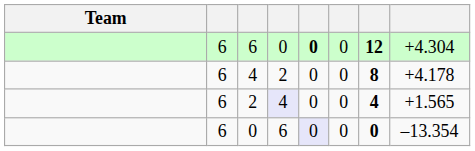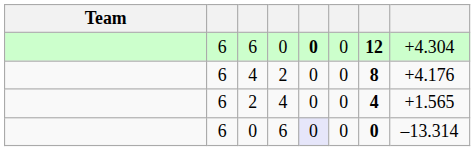(429, 74) +4.178 -> (429, 74) +4.176
(283, 103) lavender background -> (283, 103) no background
(429, 131) –13.354 -> (429, 131) –13.314
